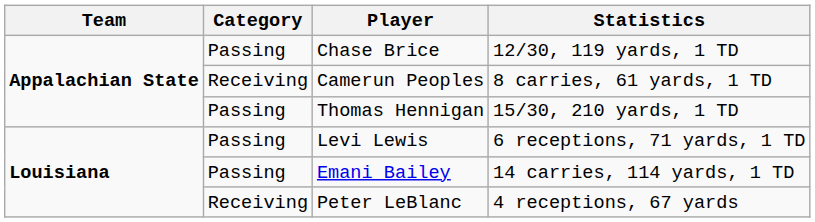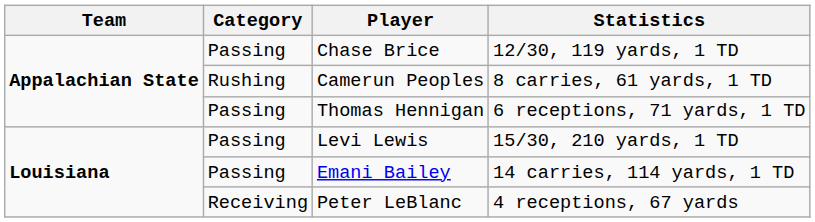(258, 81) Receiving -> (247, 81) Rushing
(616, 111) 15/30, 210 yards, 1 TD -> (649, 111) 6 receptions, 71 yards, 1 TD
(649, 142) 6 receptions, 71 yards, 1 TD -> (616, 142) 15/30, 210 yards, 1 TD
